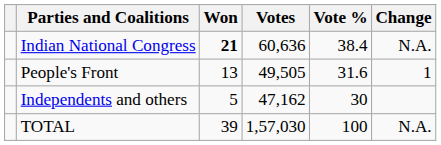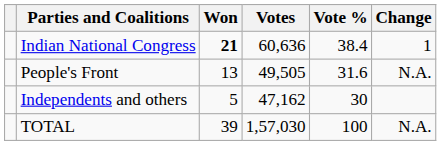(415, 45) N.A. -> (427, 45) 1
(427, 72) 1 -> (415, 72) N.A.
